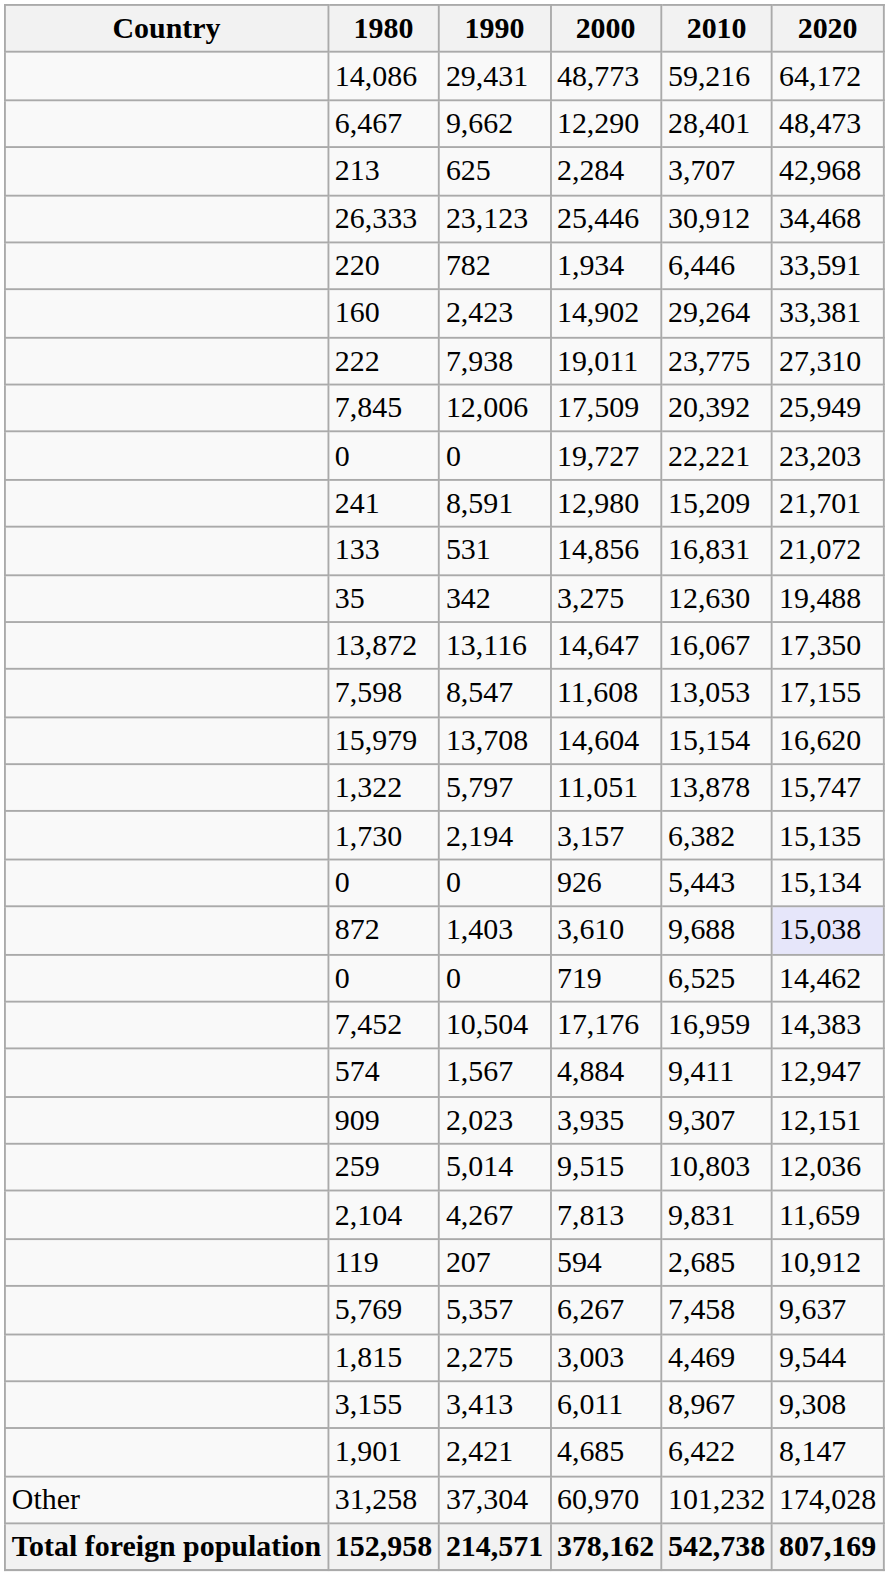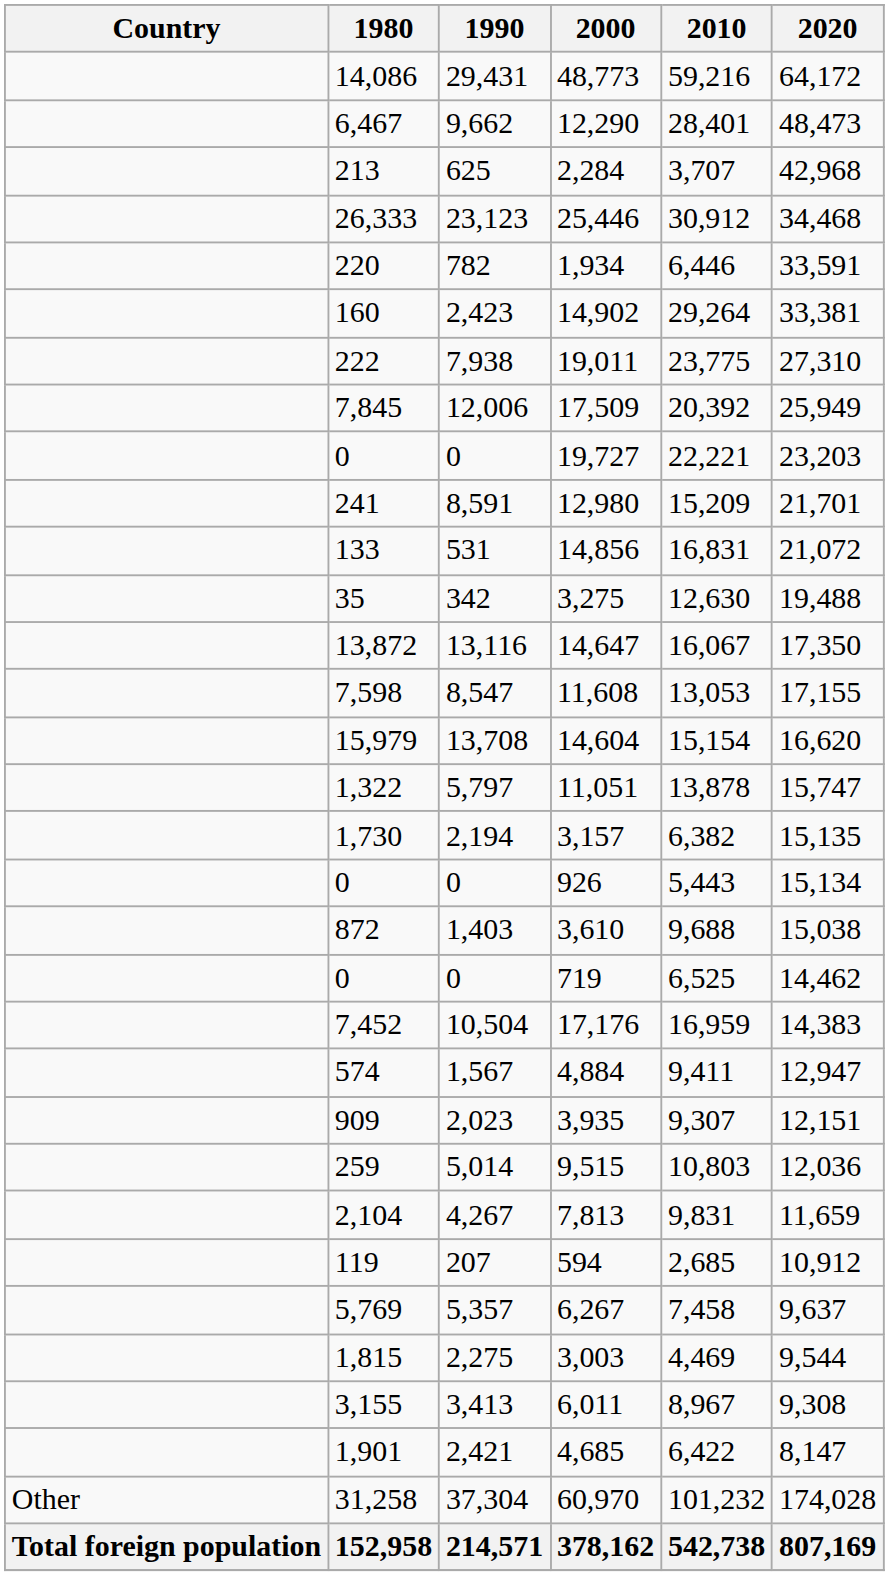(820, 929) lavender background -> (820, 929) no background
